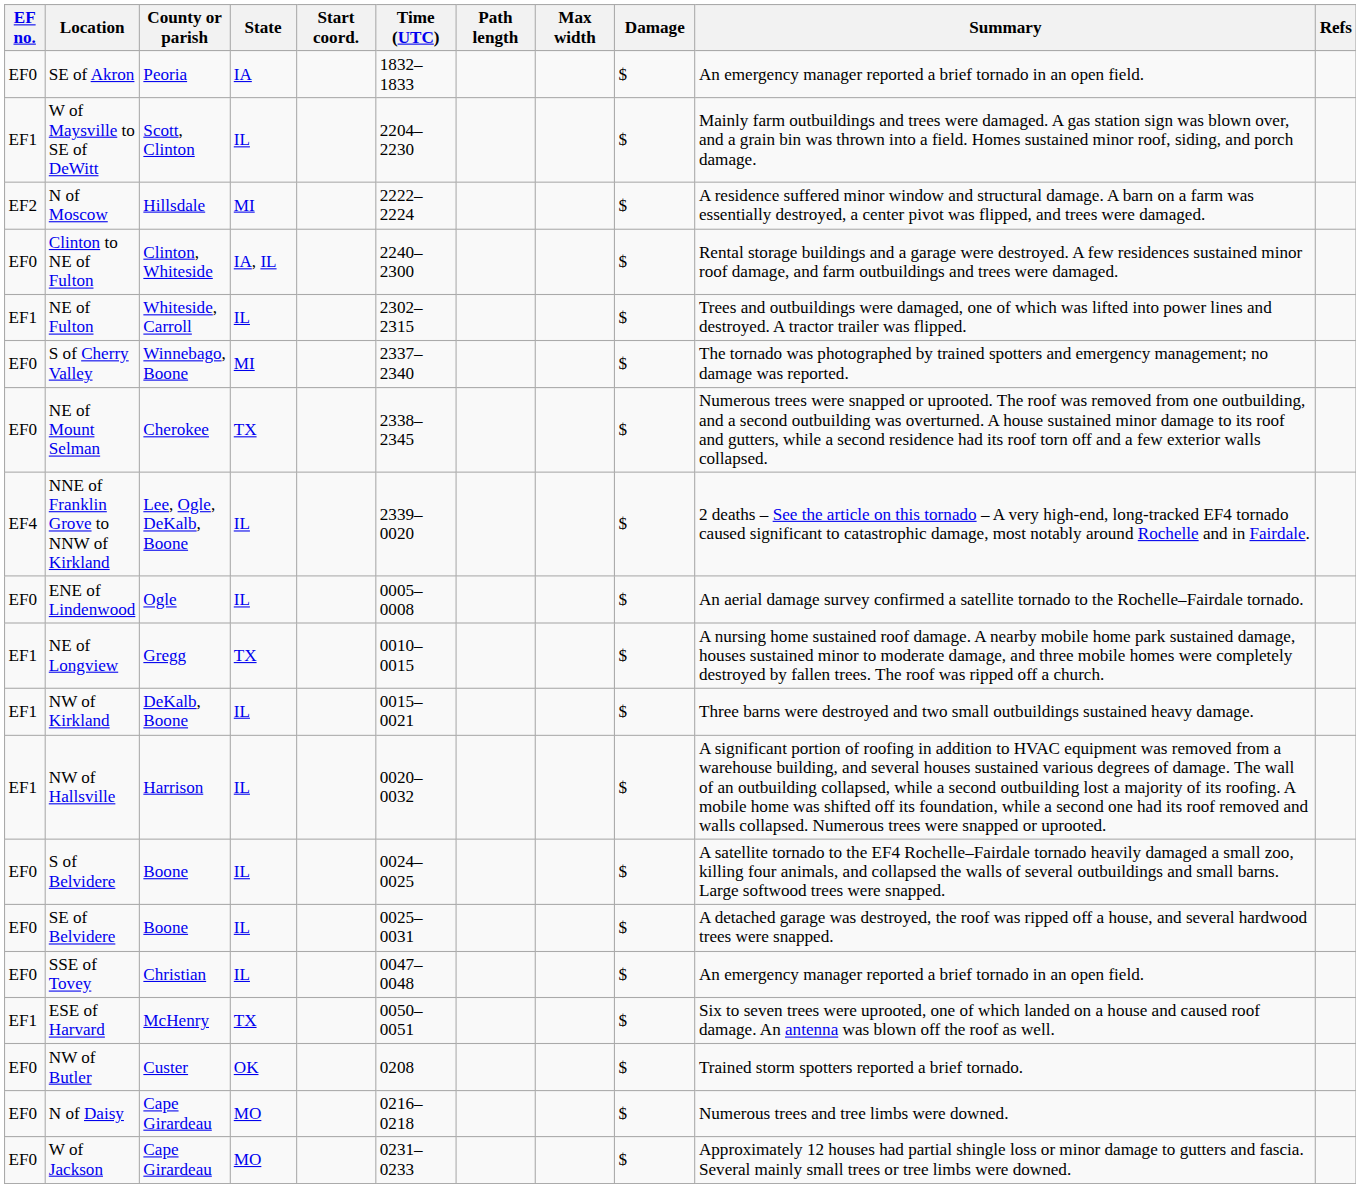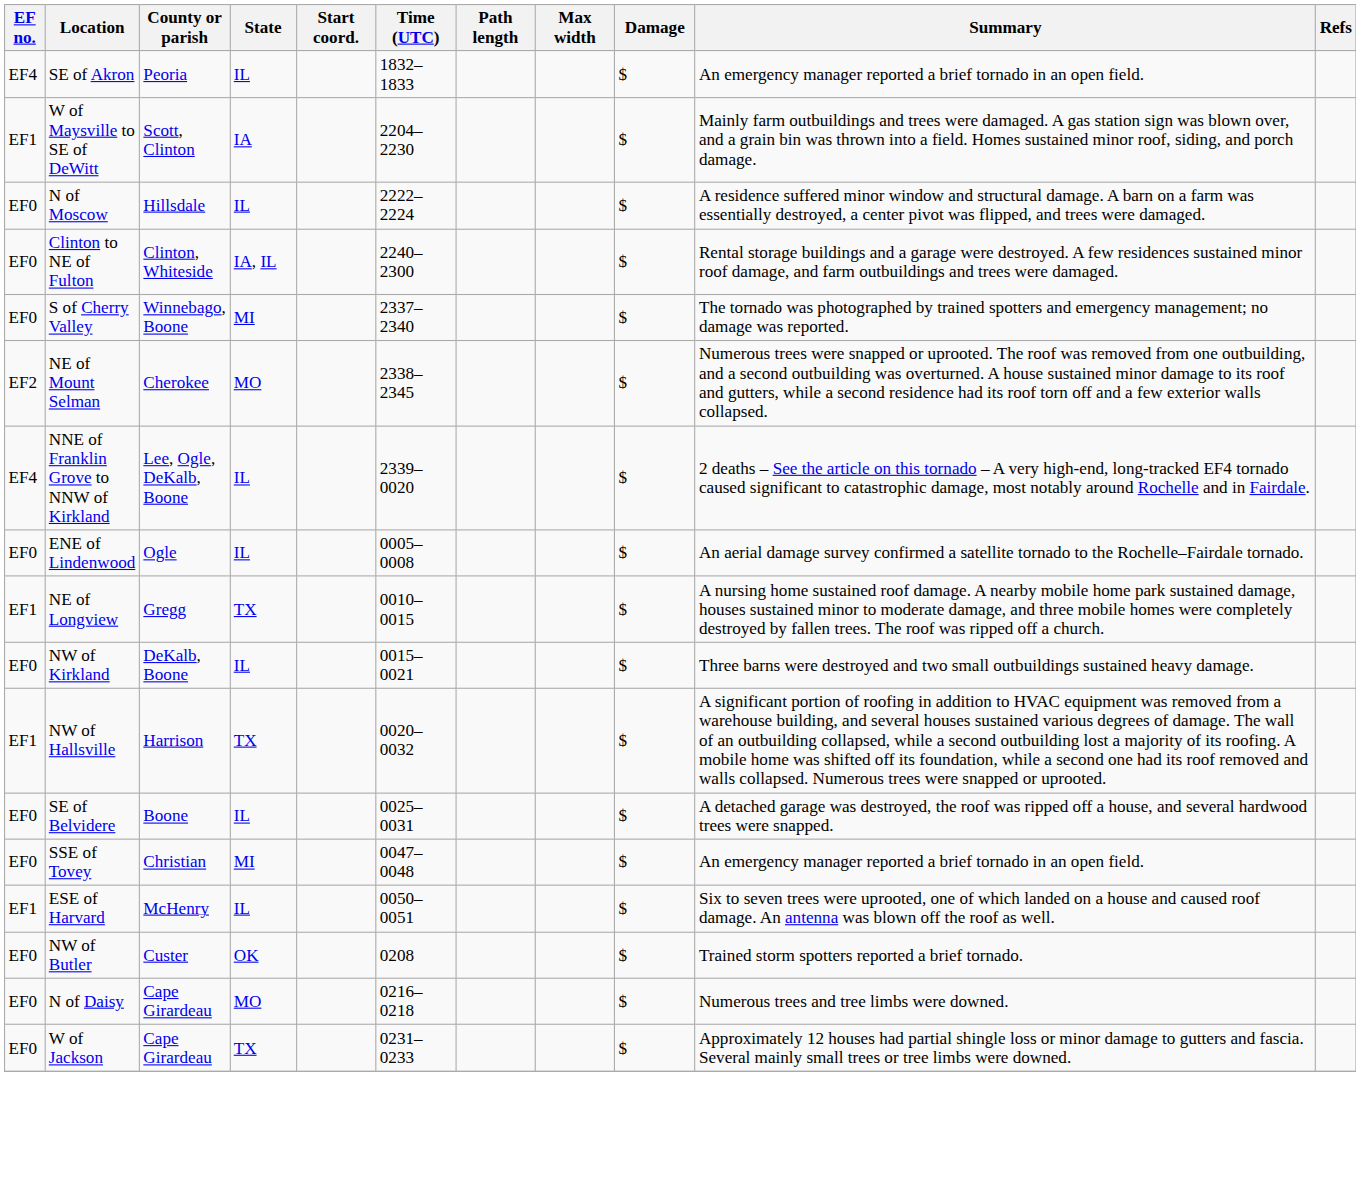(23, 74) EF0 -> (23, 74) EF4
(243, 74) IA -> (242, 74) IL
(242, 139) IL -> (243, 139) IA
(23, 205) EF2 -> (23, 205) EF0
(244, 205) MI -> (242, 205) IL
- row: (71, 317)
(23, 429) EF0 -> (23, 383) EF2
(245, 429) TX -> (248, 383) MO
(23, 711) EF1 -> (23, 665) EF0
(242, 786) IL -> (245, 740) TX
- row: (82, 871)
(242, 974) IL -> (244, 862) MI
(245, 1020) TX -> (242, 908) IL
(248, 1159) MO -> (245, 1047) TX
